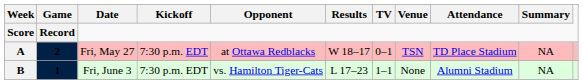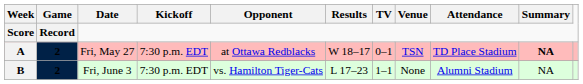(546, 51) normal -> (546, 51) bold
(57, 70) 1 -> (57, 70) 2
